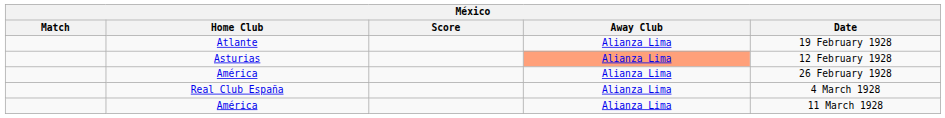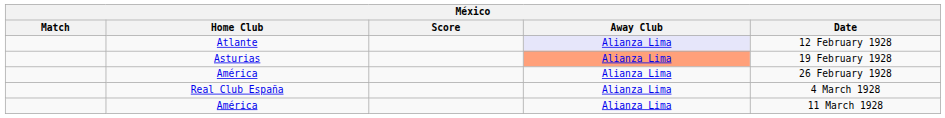(637, 43) no background -> (637, 43) lavender background
(845, 43) 19 February 1928 -> (845, 43) 12 February 1928
(845, 59) 12 February 1928 -> (845, 59) 19 February 1928
